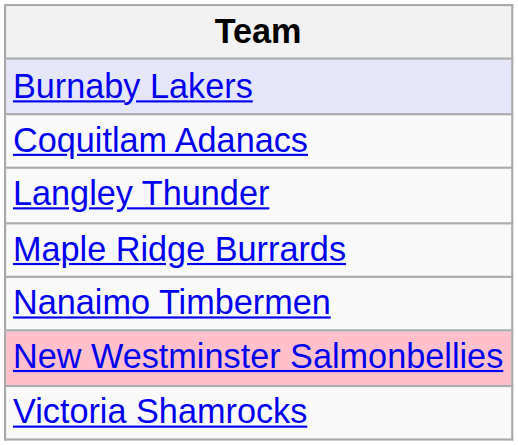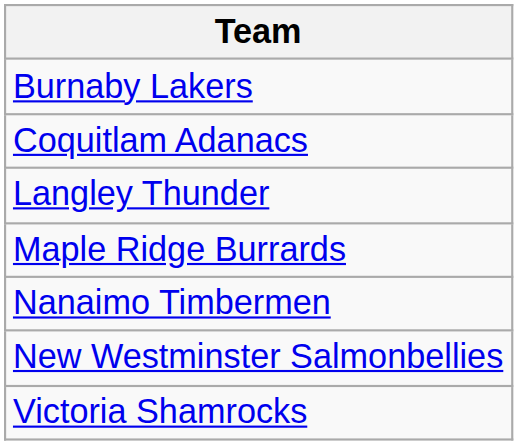(133, 85) lavender background -> (133, 85) no background
(258, 357) pink background -> (258, 357) no background
